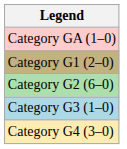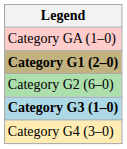(61, 61) normal -> (63, 61) bold
(61, 108) normal -> (63, 108) bold
